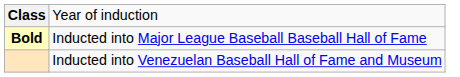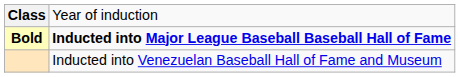(240, 38) normal -> (252, 38) bold
